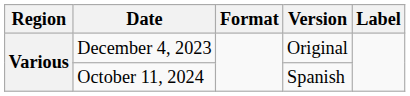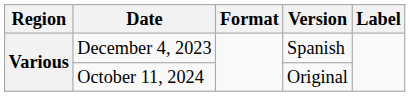(318, 47) Original -> (316, 47) Spanish
(316, 76) Spanish -> (318, 76) Original
